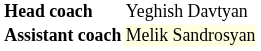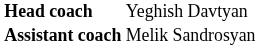(191, 35) lightyellow background -> (191, 35) no background
